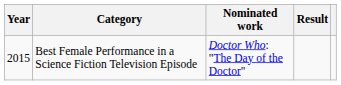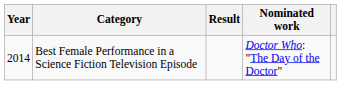columns swapped: (250, 20) <-> (312, 20)
(19, 57) 2015 -> (19, 57) 2014
